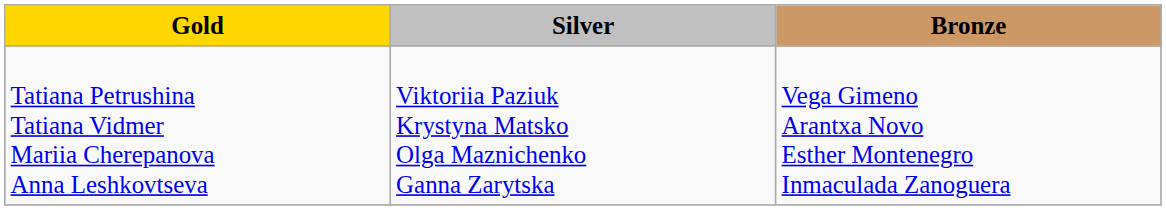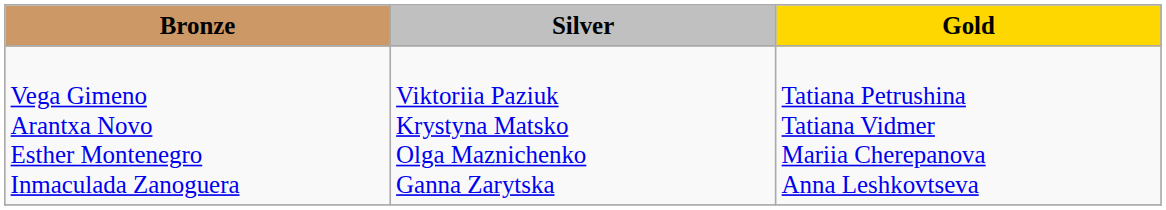columns swapped: (198, 25) <-> (969, 25)
